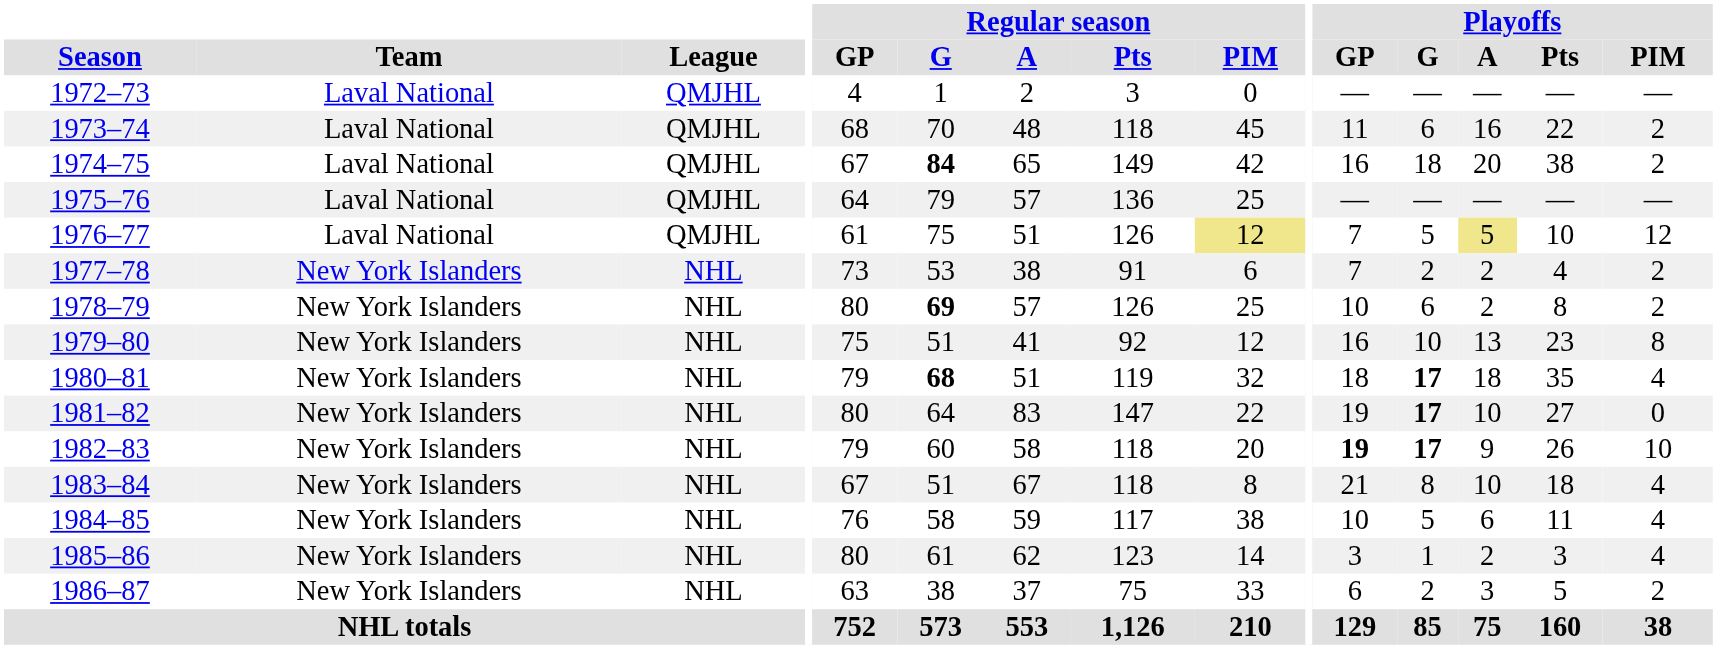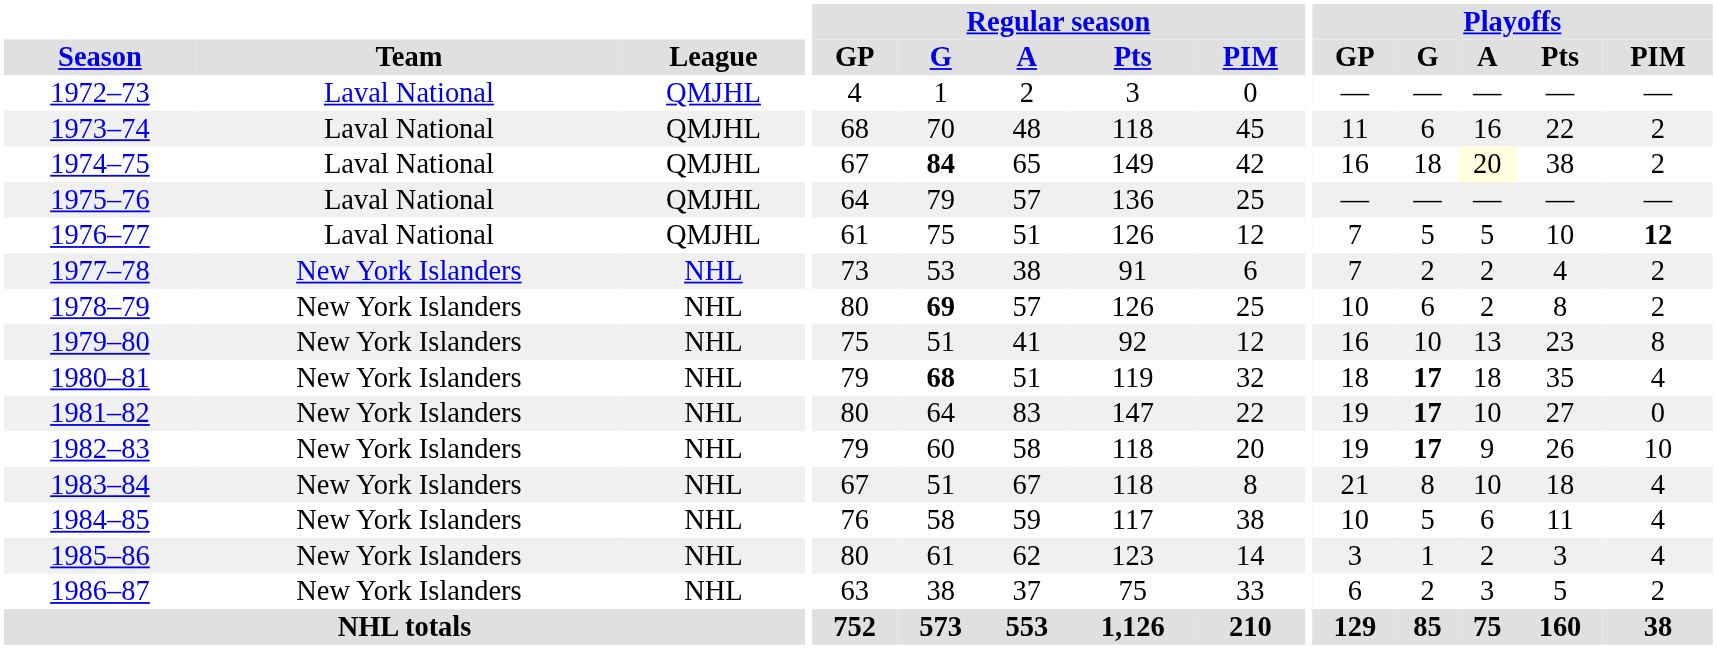(1487, 163) no background -> (1487, 163) lightyellow background
(1250, 235) khaki background -> (1250, 235) no background
(1487, 235) khaki background -> (1487, 235) no background
(1658, 235) normal -> (1658, 235) bold
(1355, 448) bold -> (1355, 448) normal
